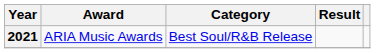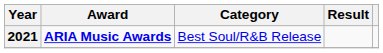(103, 36) normal -> (108, 36) bold
